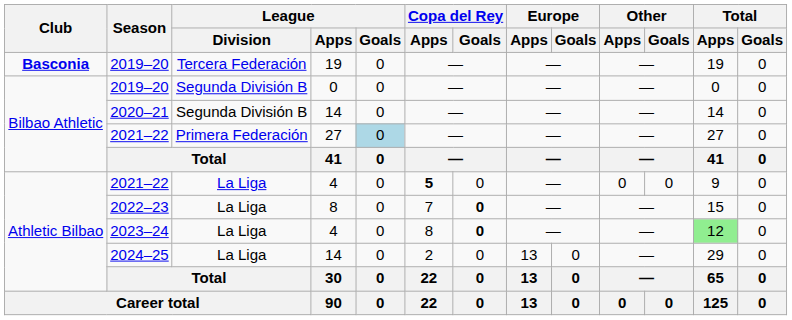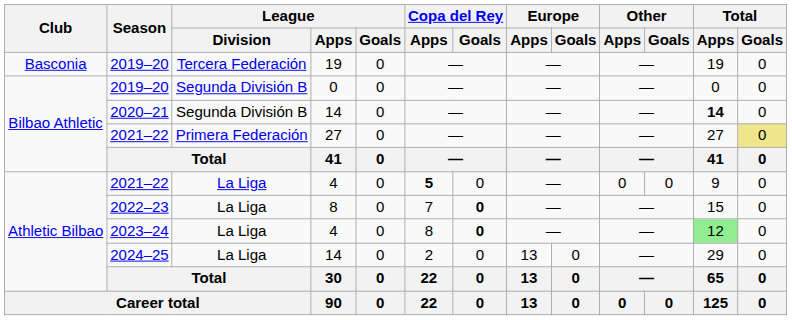(56, 64) bold -> (56, 64) normal
(715, 111) normal -> (715, 111) bold
(380, 135) lightblue background -> (380, 135) no background
(762, 135) no background -> (762, 135) khaki background
